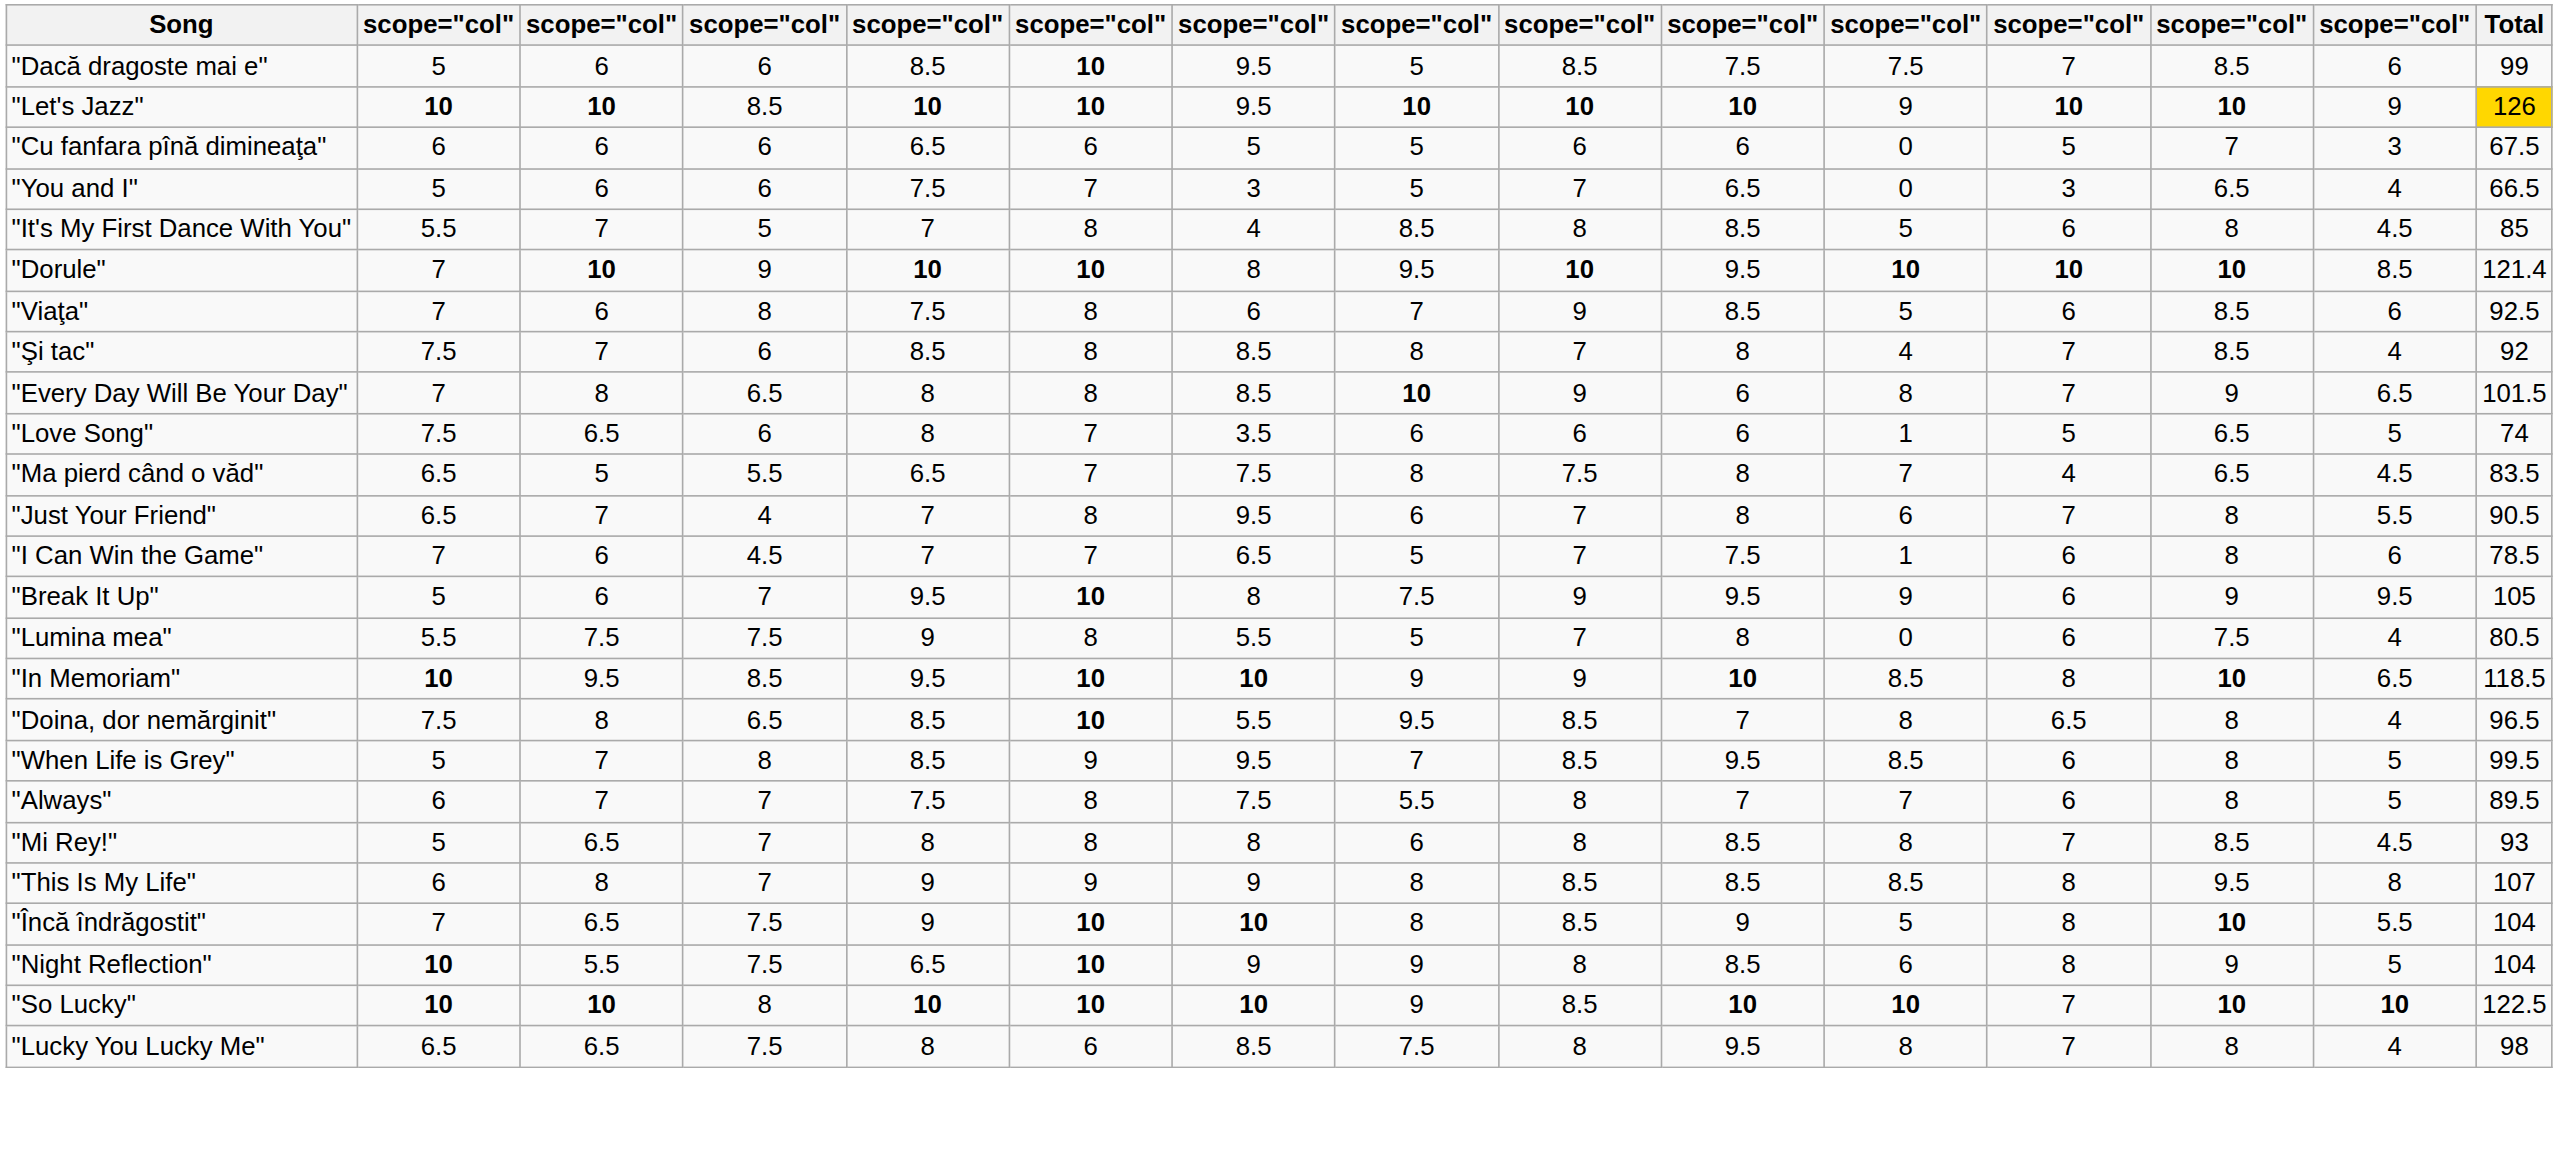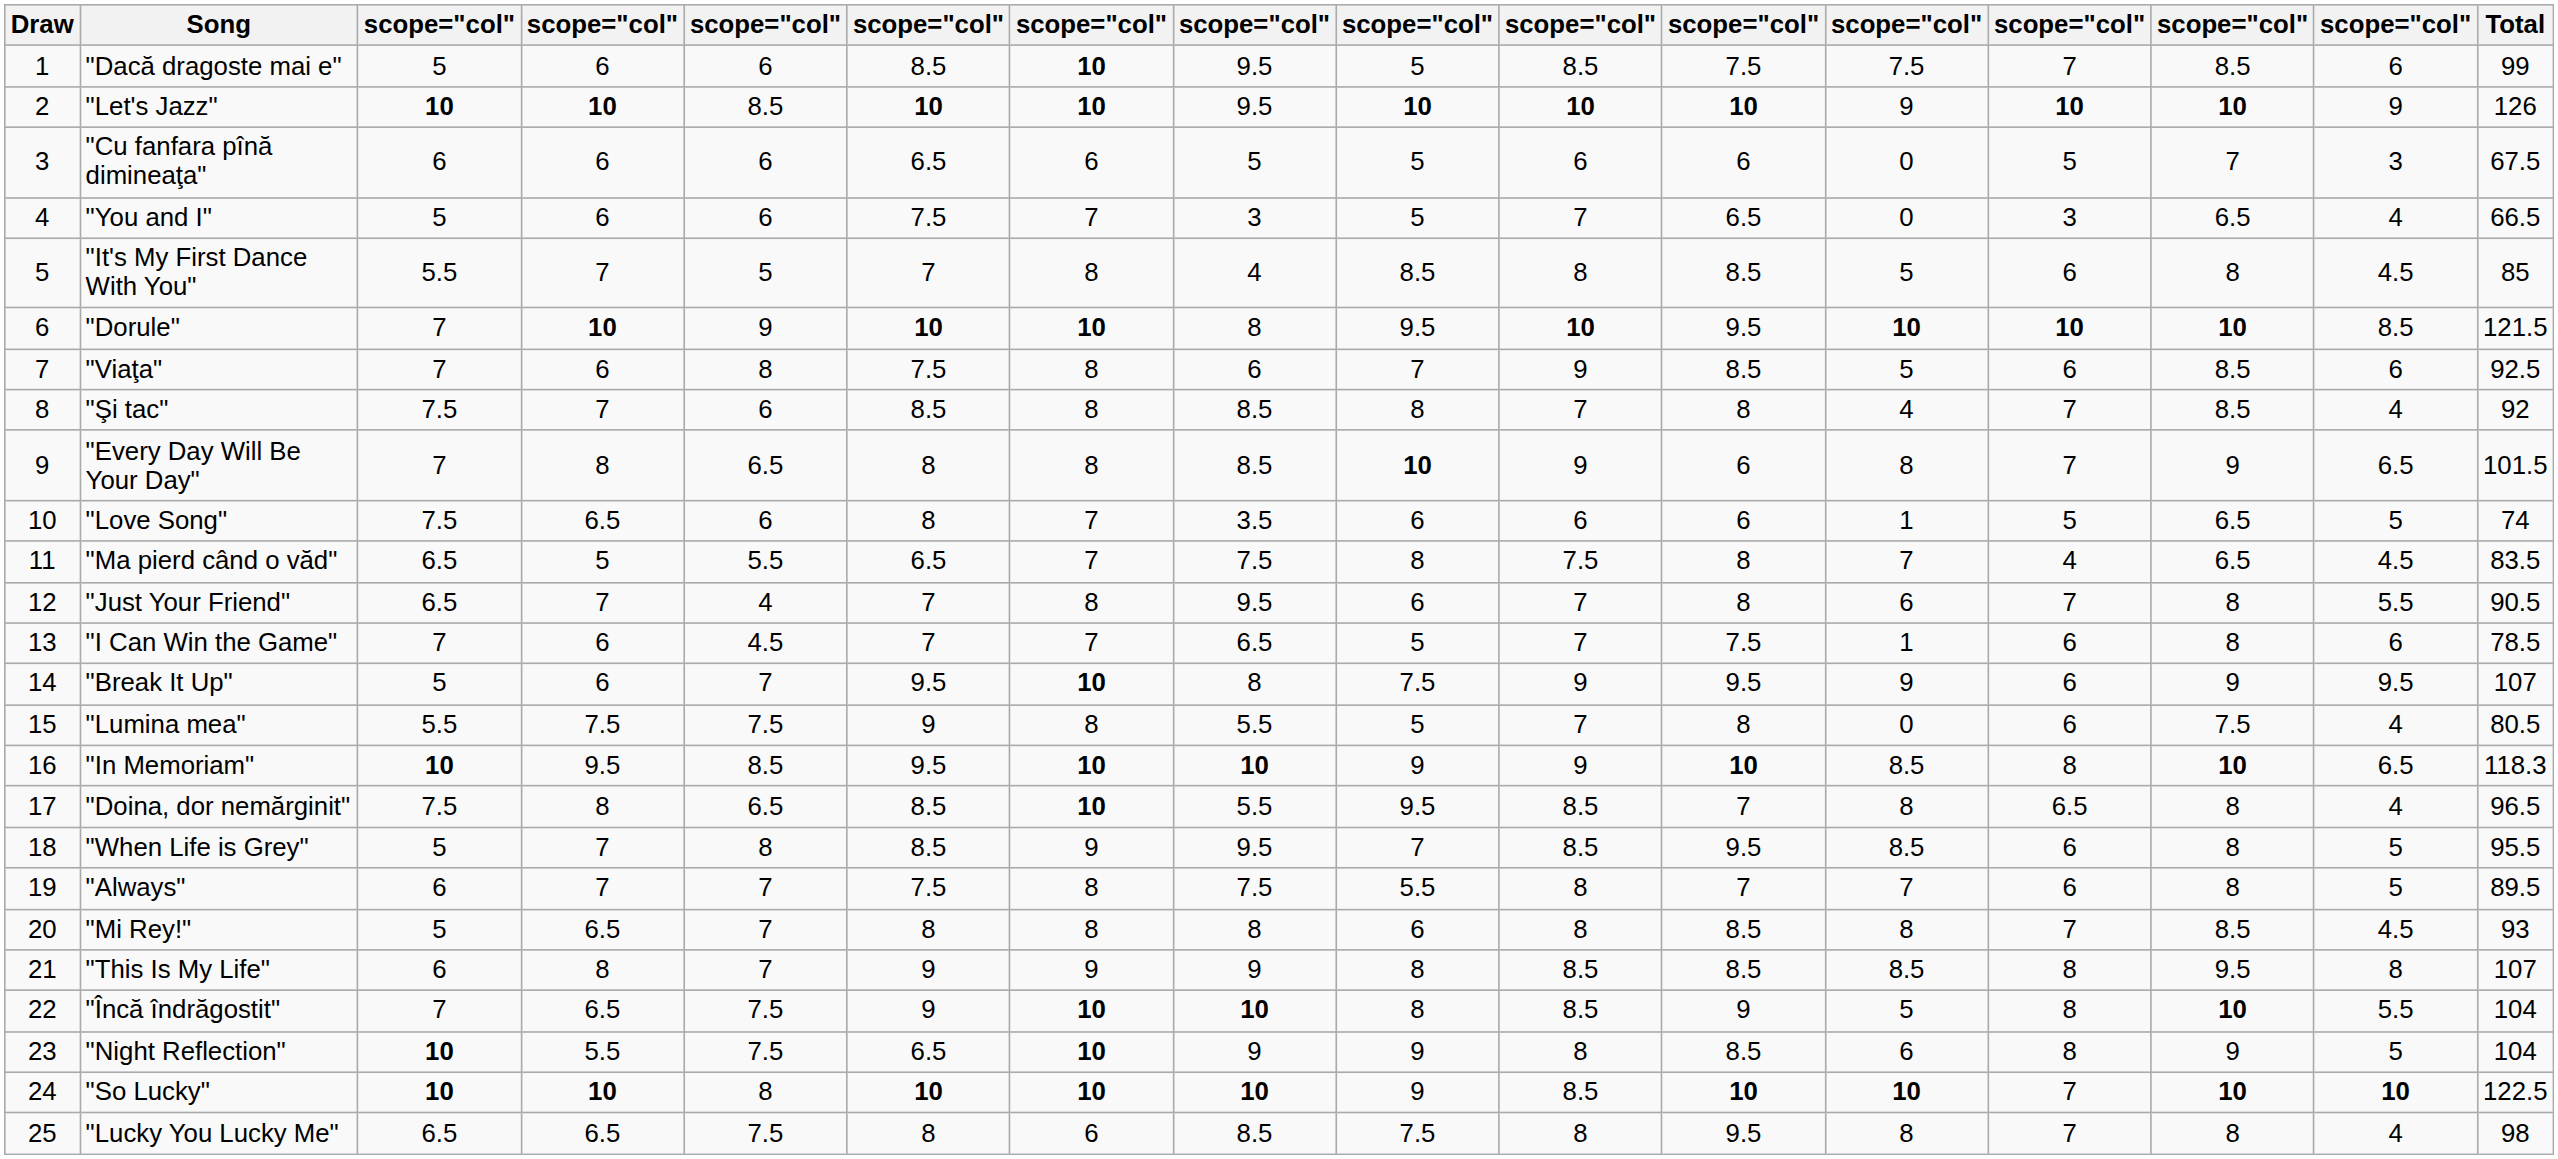+ column: (42, 24)
(2514, 106) gold background -> (2515, 106) no background
(2514, 270) 121.4 -> (2515, 328) 121.5
(2514, 596) 105 -> (2515, 683) 107
(2514, 678) 118.5 -> (2515, 765) 118.3
(2514, 760) 99.5 -> (2515, 847) 95.5
